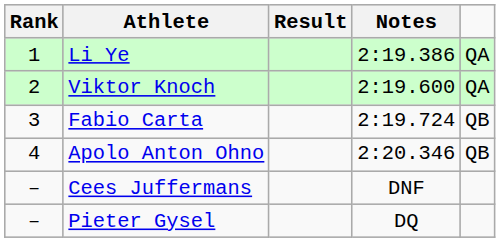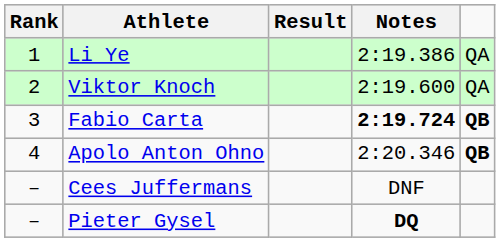(406, 121) normal -> (406, 121) bold
(477, 121) normal -> (477, 121) bold
(477, 154) normal -> (477, 154) bold
(406, 221) normal -> (406, 221) bold
